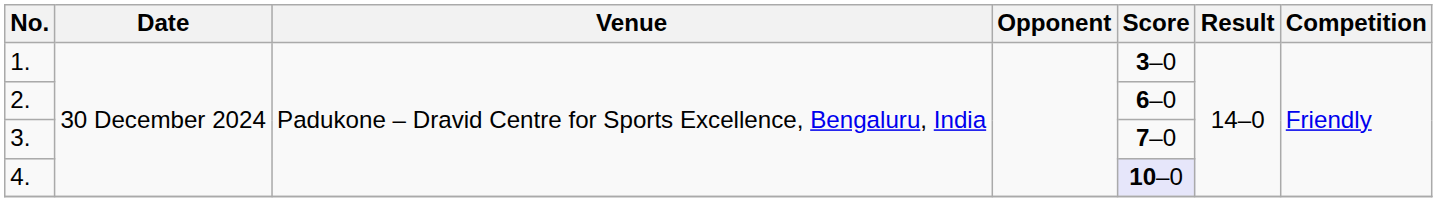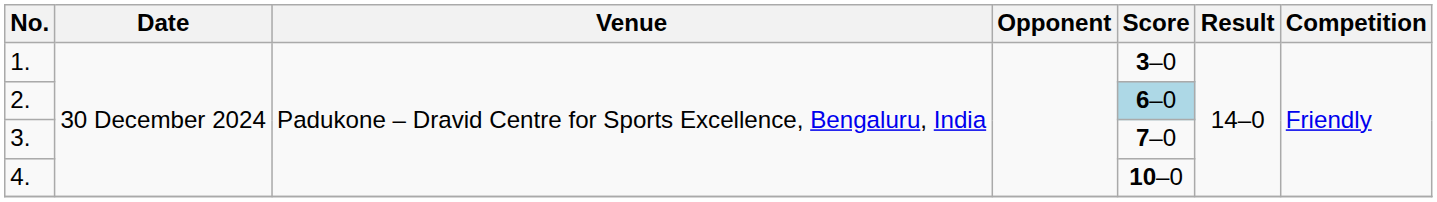(1156, 100) no background -> (1156, 100) lightblue background
(1156, 176) lavender background -> (1156, 176) no background
